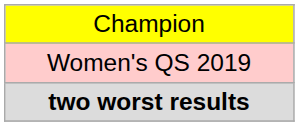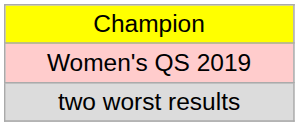(149, 101) bold -> (149, 101) normal
